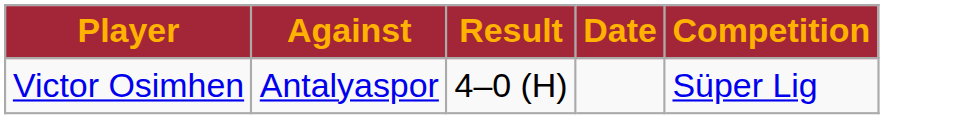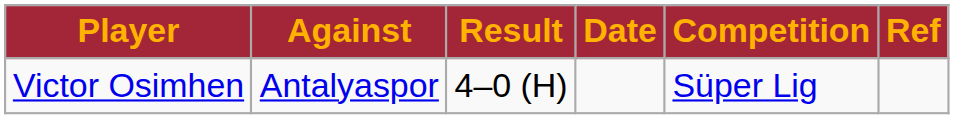+ column: (913, 31)
